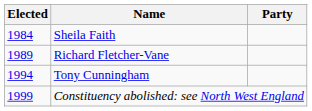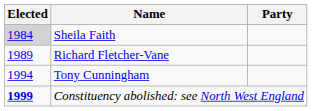(20, 34) no background -> (20, 34) lightgrey background
(20, 95) normal -> (20, 95) bold
